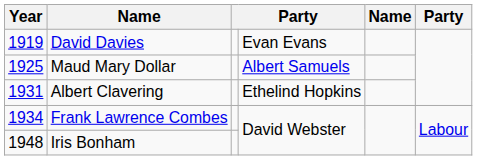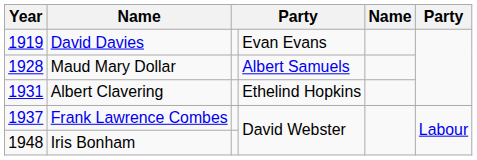(26, 67) 1925 -> (26, 67) 1928
(26, 117) 1934 -> (26, 117) 1937
